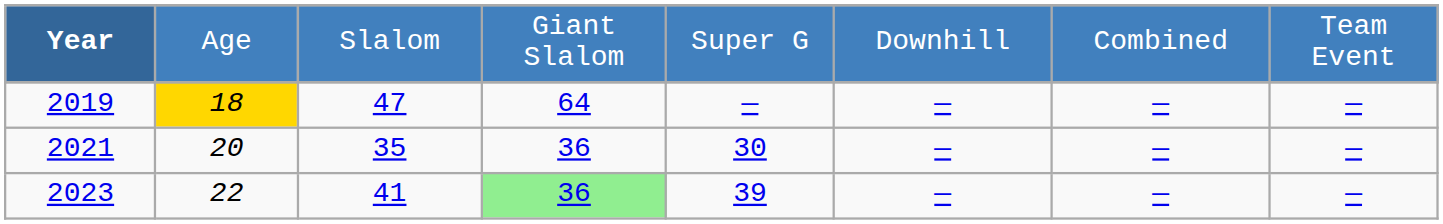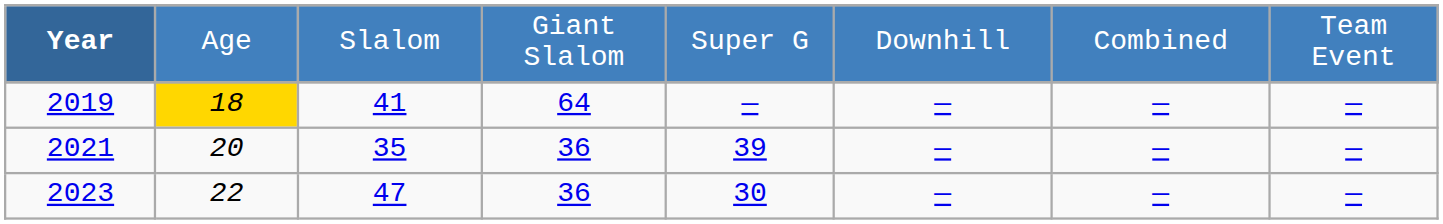(390, 105) 47 -> (390, 105) 41
(750, 150) 30 -> (750, 150) 39
(390, 196) 41 -> (390, 196) 47
(574, 196) lightgreen background -> (574, 196) no background
(750, 196) 39 -> (750, 196) 30
